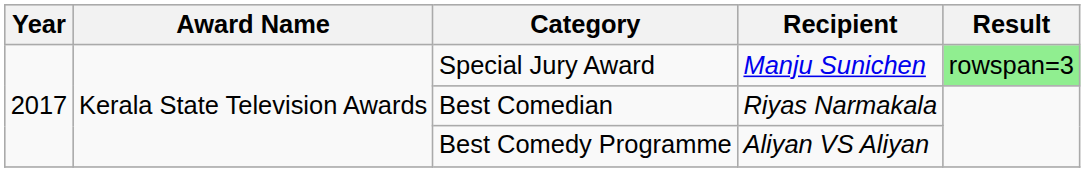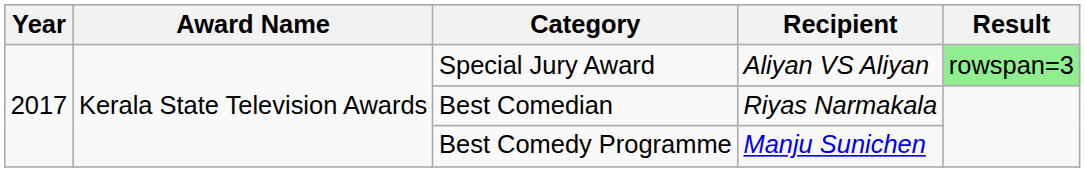(835, 65) Manju Sunichen -> (836, 65) Aliyan VS Aliyan
(836, 145) Aliyan VS Aliyan -> (835, 145) Manju Sunichen
